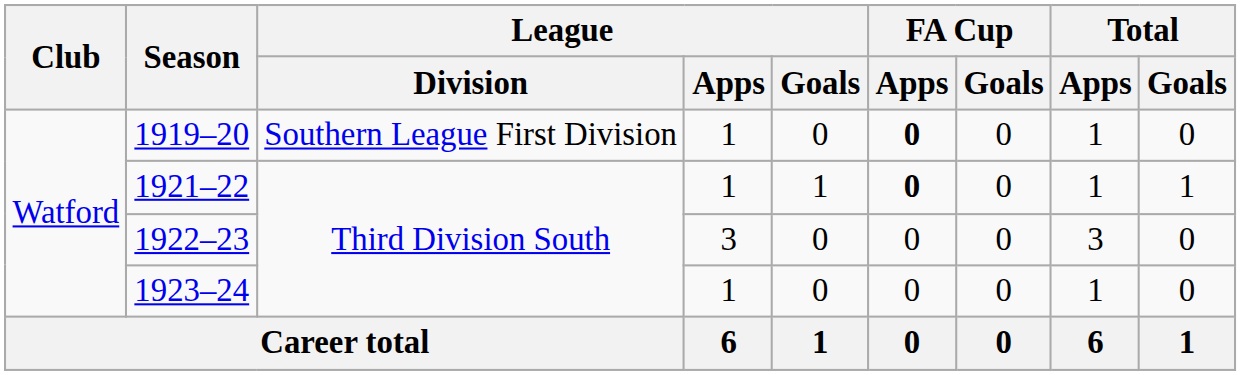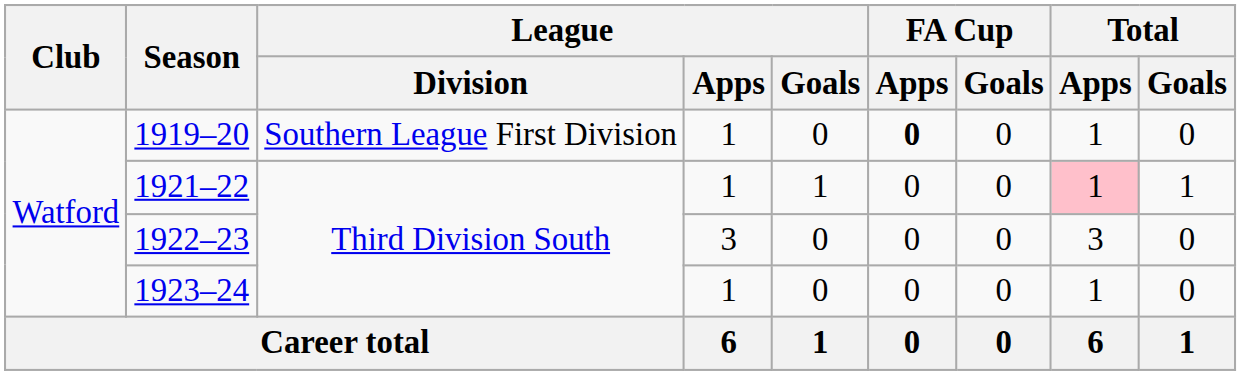(912, 186) bold -> (912, 186) normal
(1095, 186) no background -> (1095, 186) pink background
